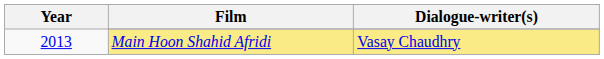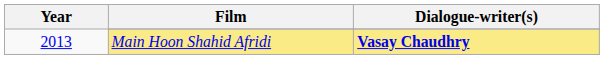(409, 41) normal -> (413, 41) bold
